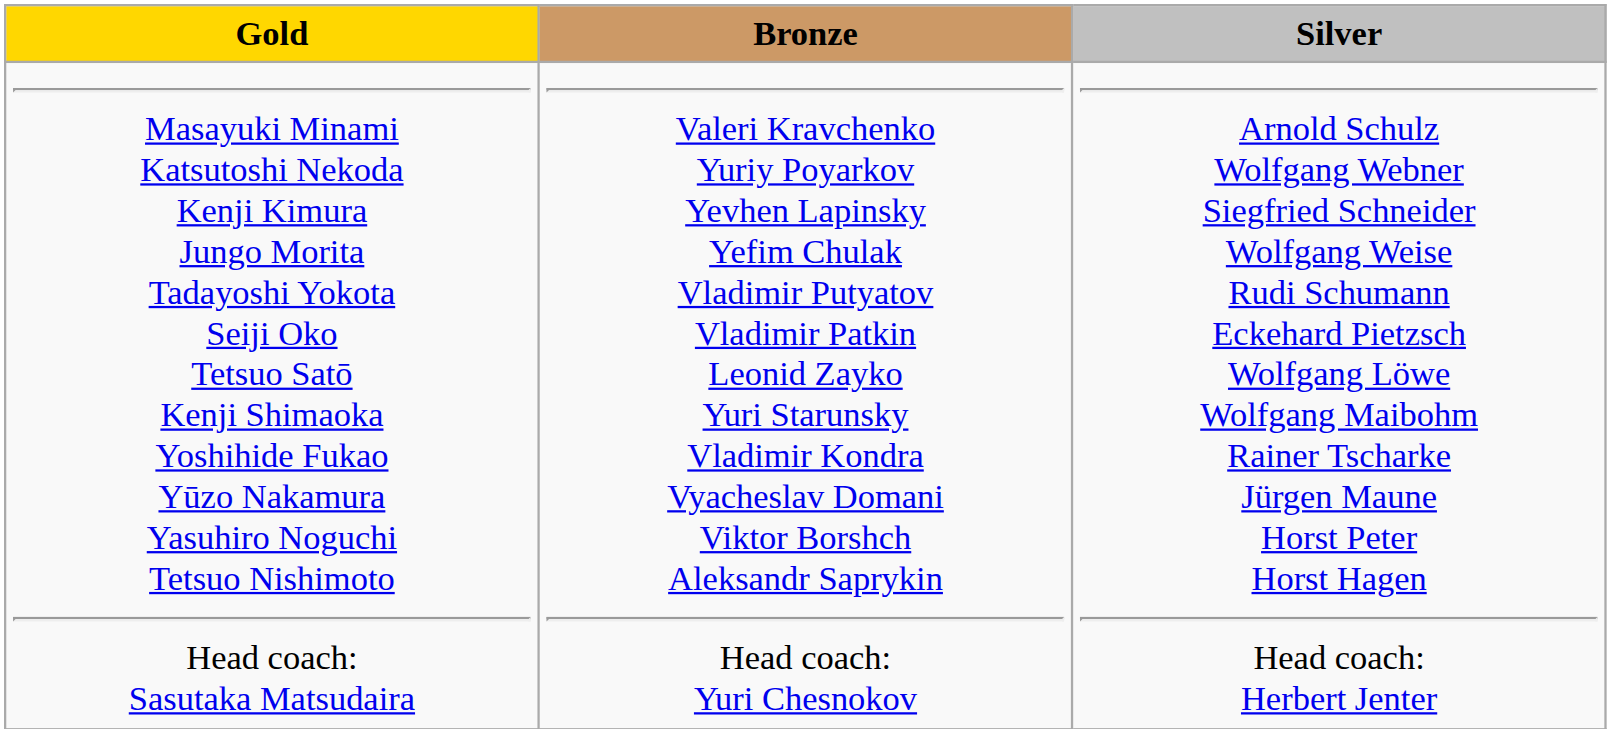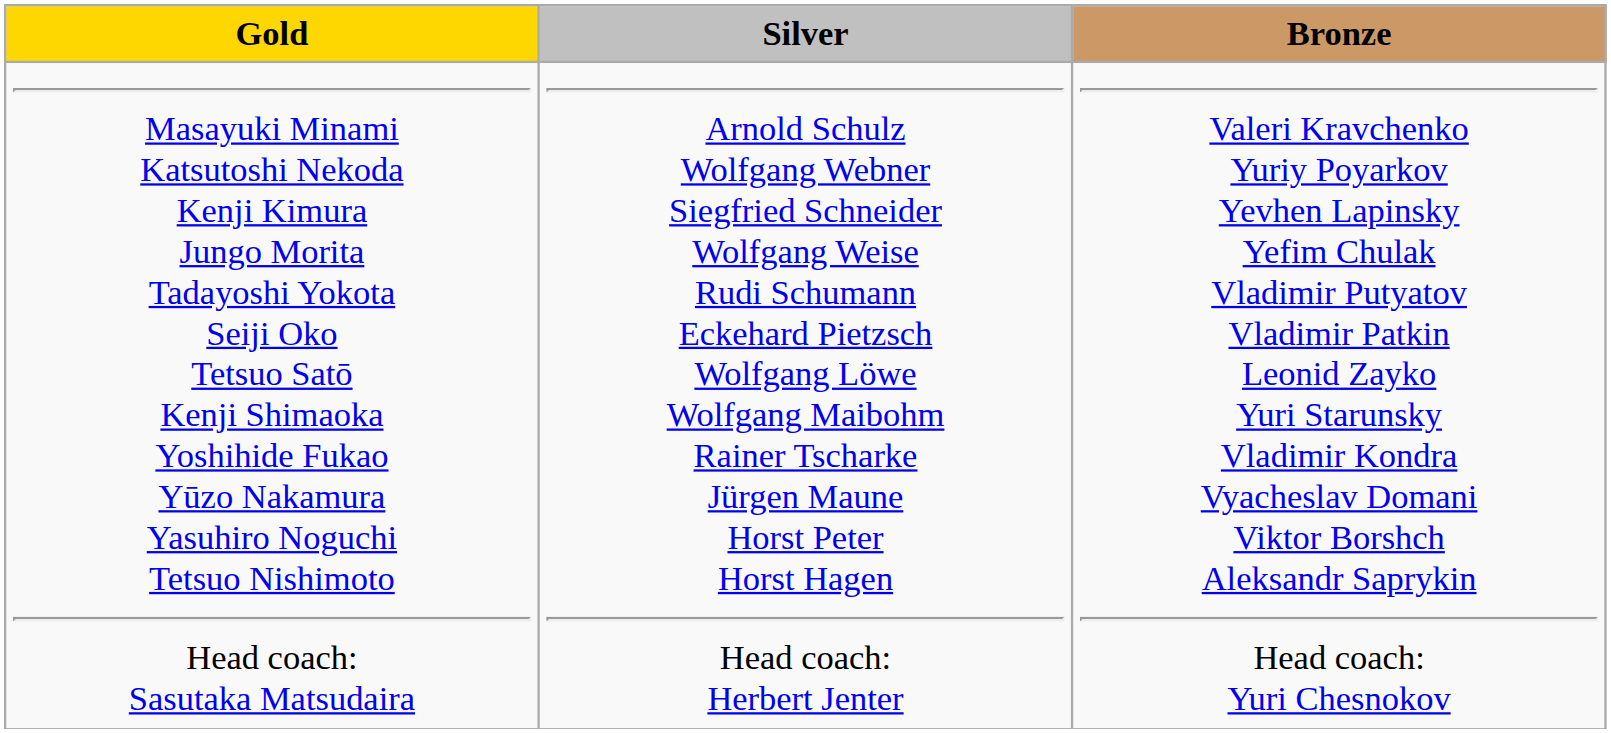columns swapped: (1339, 33) <-> (806, 33)
